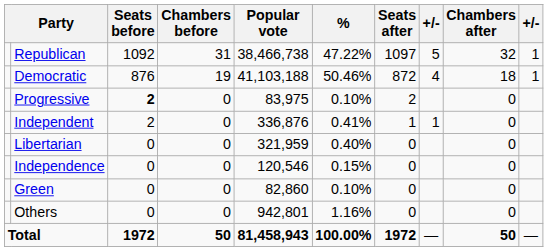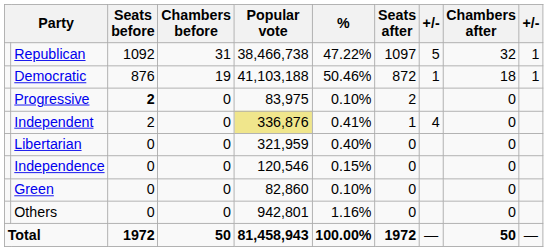(436, 76) 4 -> (436, 76) 1
(283, 122) no background -> (283, 122) khaki background
(436, 122) 1 -> (436, 122) 4
